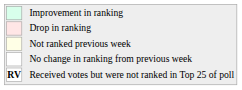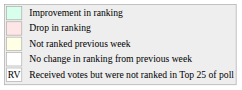(14, 74) bold -> (14, 74) normal
